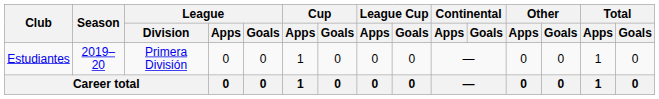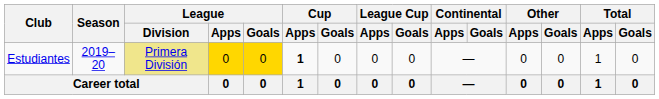(166, 58) no background -> (166, 58) khaki background
(226, 58) no background -> (226, 58) gold background
(263, 58) no background -> (263, 58) gold background
(300, 58) normal -> (300, 58) bold
